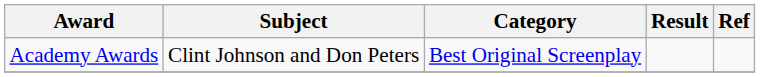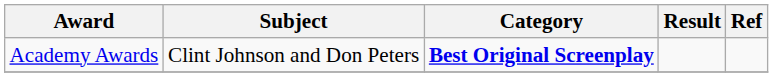(535, 54) normal -> (541, 54) bold
